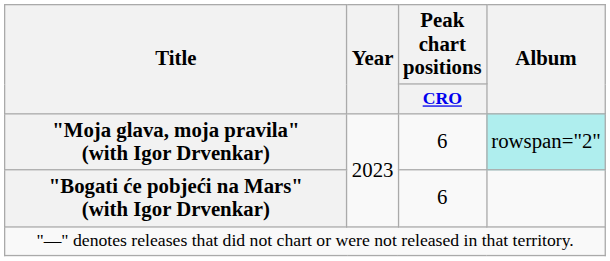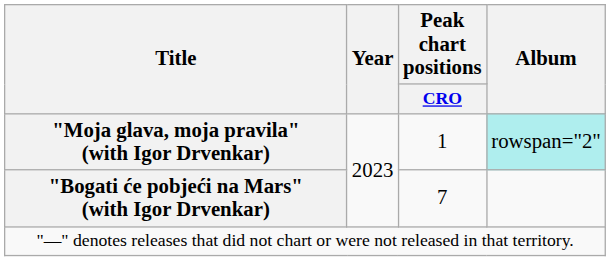(442, 141) 6 -> (442, 141) 1
(442, 198) 6 -> (442, 198) 7
